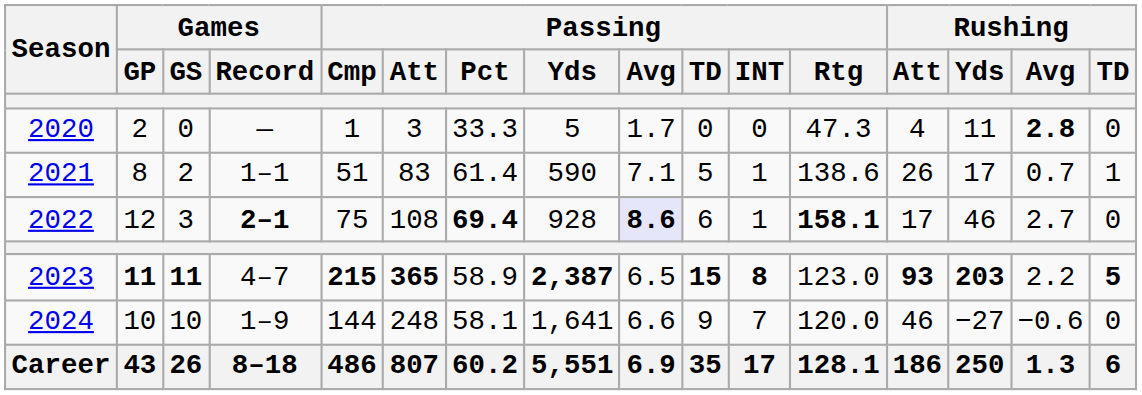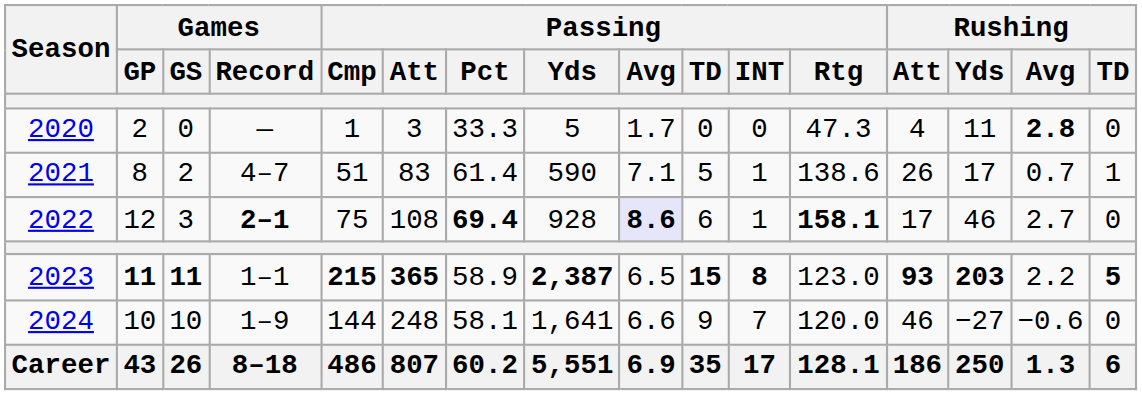(265, 175) 1–1 -> (265, 175) 4–7
(265, 277) 4–7 -> (265, 277) 1–1
